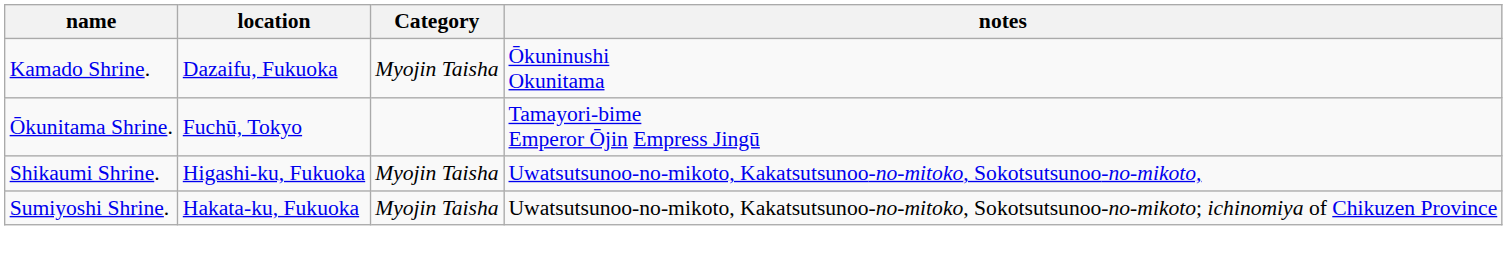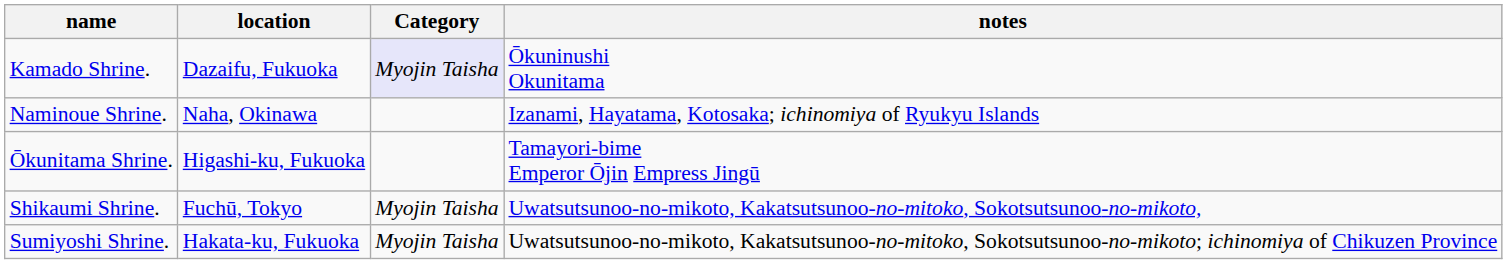(437, 68) no background -> (437, 68) lavender background
+ row: (88, 114)
(242, 126) Fuchū, Tokyo -> (274, 160) Higashi-ku, Fukuoka
(274, 172) Higashi-ku, Fukuoka -> (242, 207) Fuchū, Tokyo
